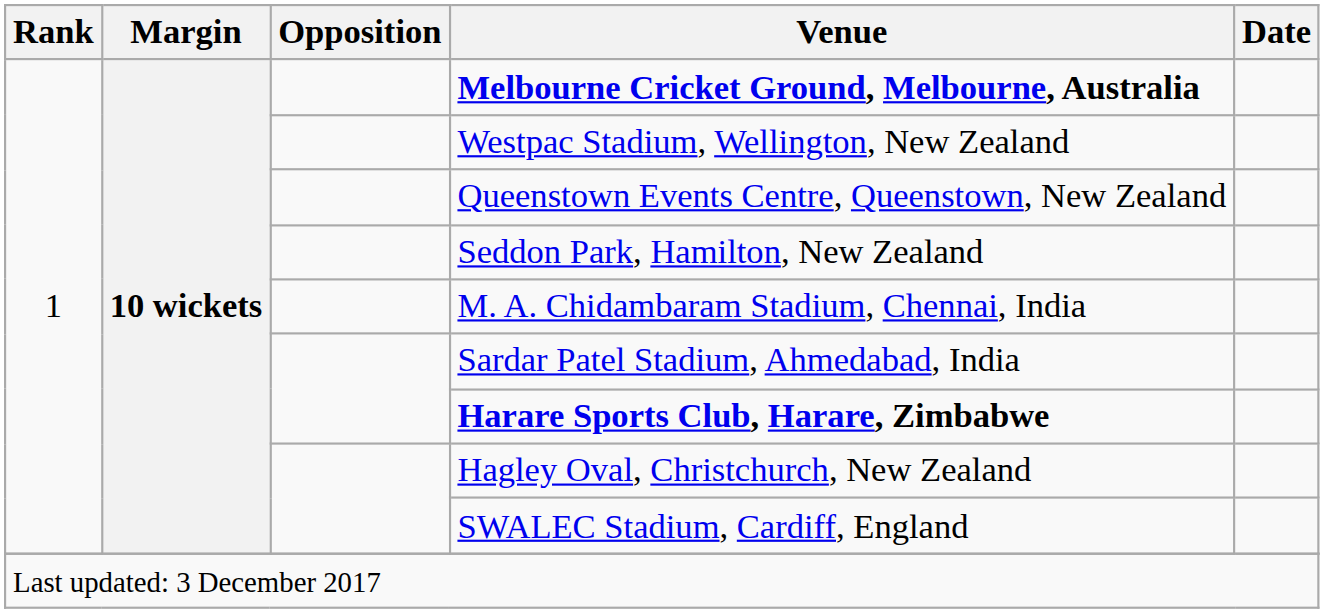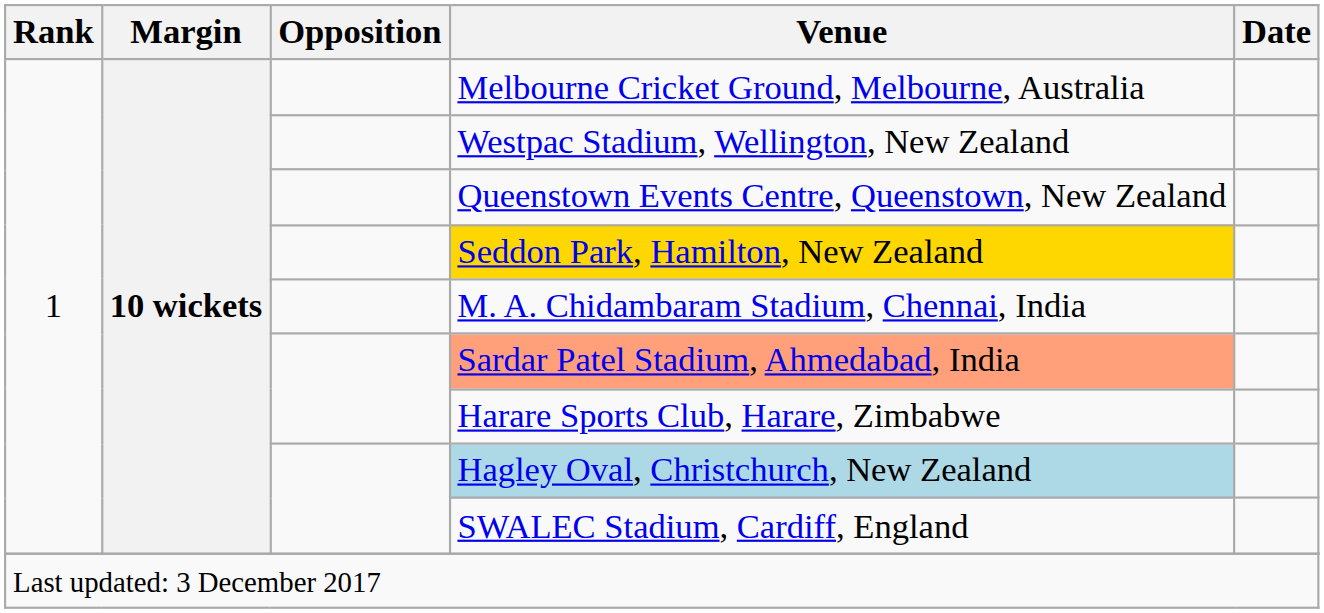(829, 86) bold -> (801, 86) normal
(720, 251) no background -> (720, 251) gold background
(739, 360) no background -> (739, 360) lightsalmon background
(753, 415) bold -> (729, 415) normal
(744, 470) no background -> (744, 470) lightblue background
